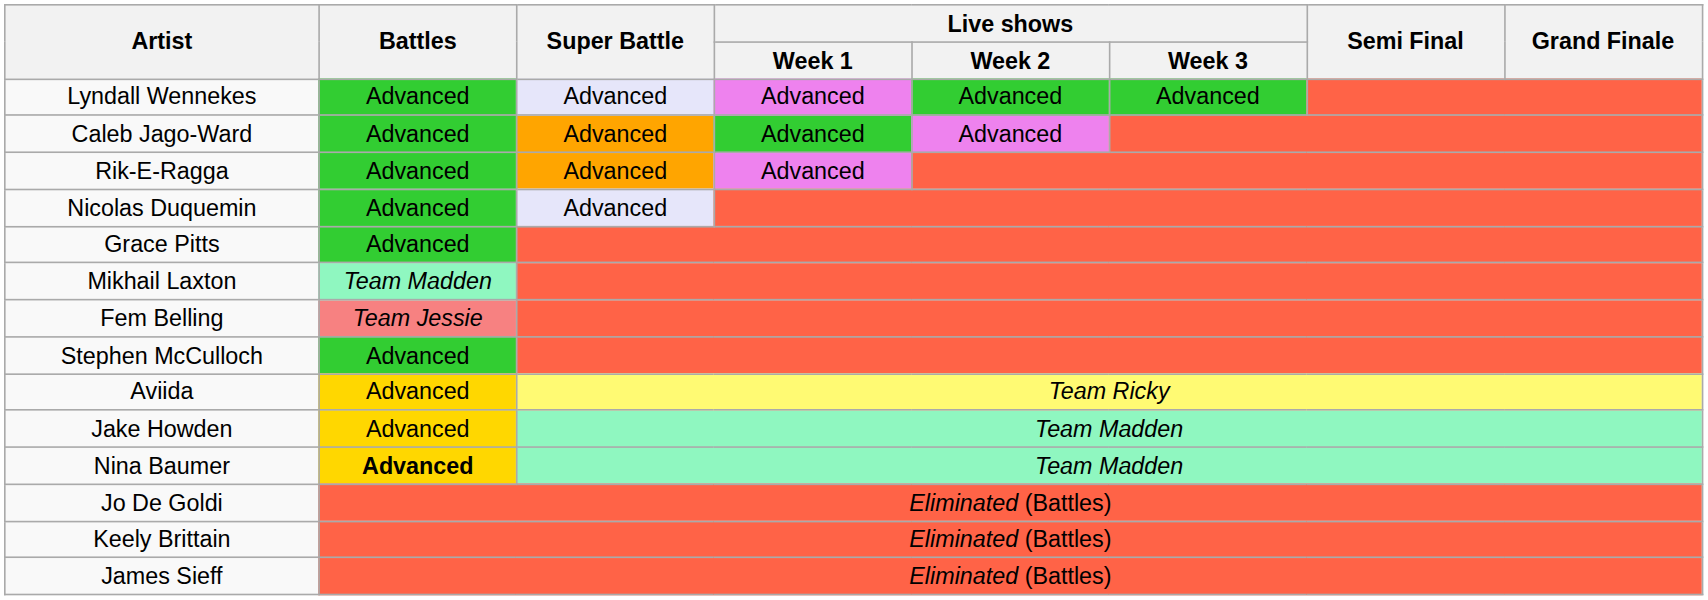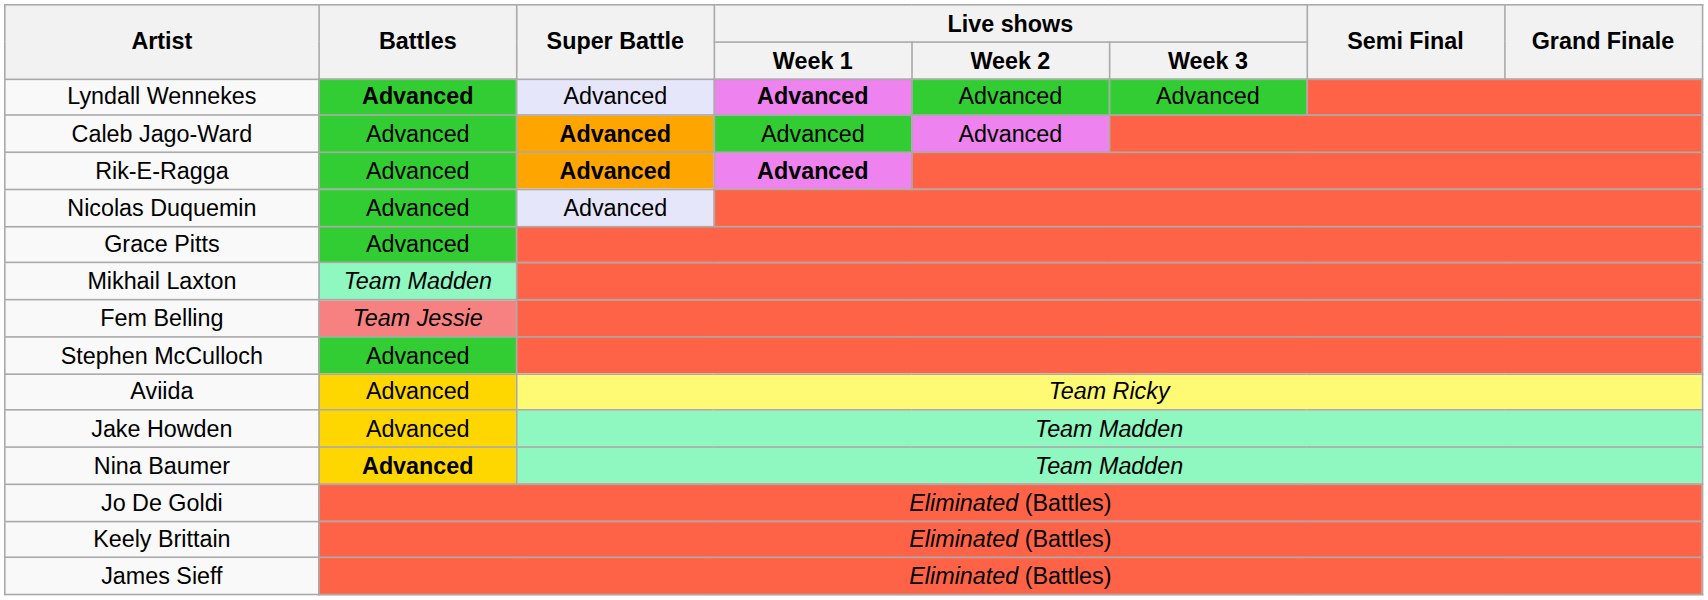(418, 97) normal -> (418, 97) bold
(813, 97) normal -> (813, 97) bold
(615, 134) normal -> (615, 134) bold
(615, 171) normal -> (615, 171) bold
(813, 171) normal -> (813, 171) bold
